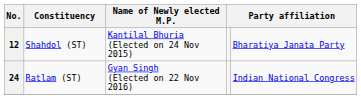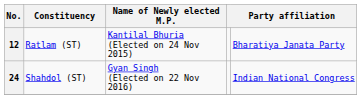(56, 44) Shahdol (ST) -> (54, 44) Ratlam (ST)
(54, 78) Ratlam (ST) -> (56, 78) Shahdol (ST)
